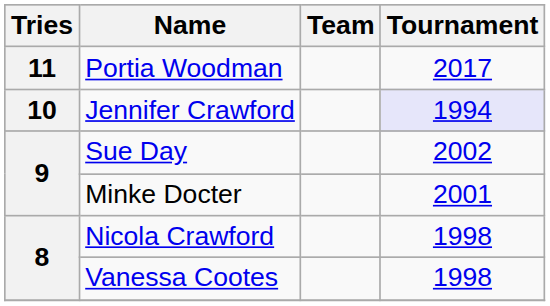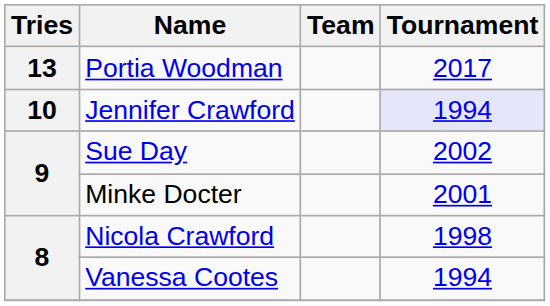(42, 67) 11 -> (42, 67) 13
(462, 278) 1998 -> (462, 278) 1994
